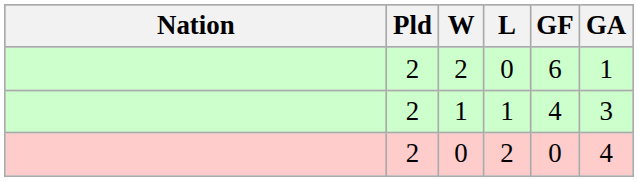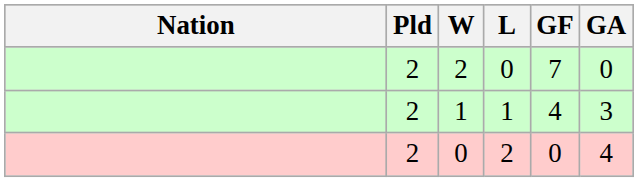(555, 68) 6 -> (555, 68) 7
(606, 68) 1 -> (606, 68) 0
